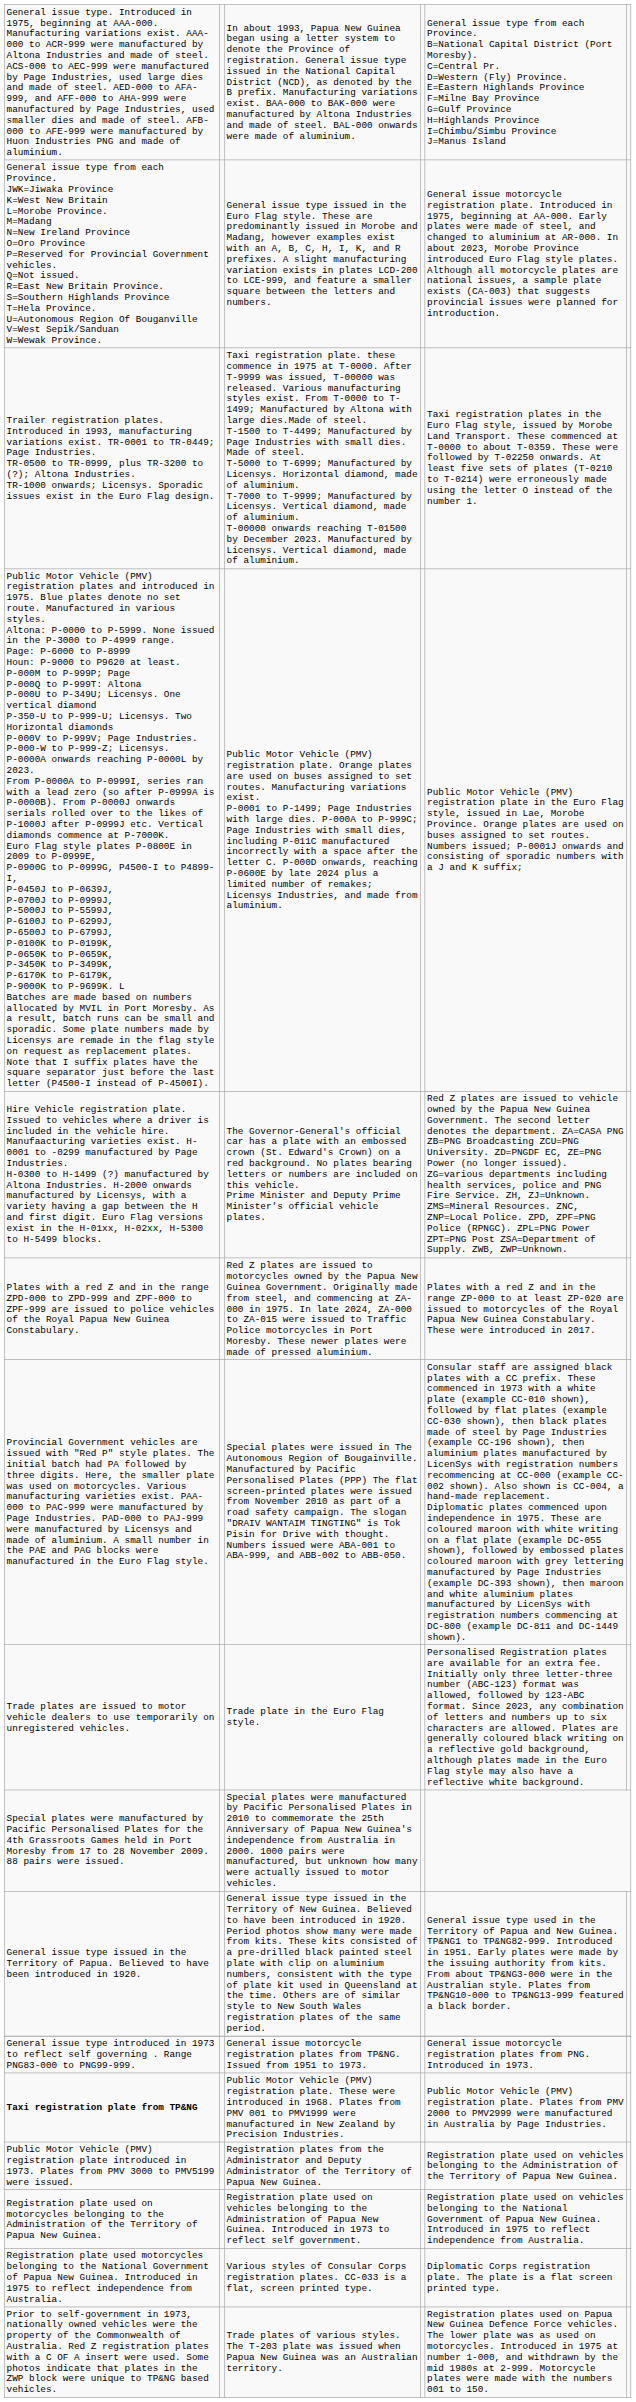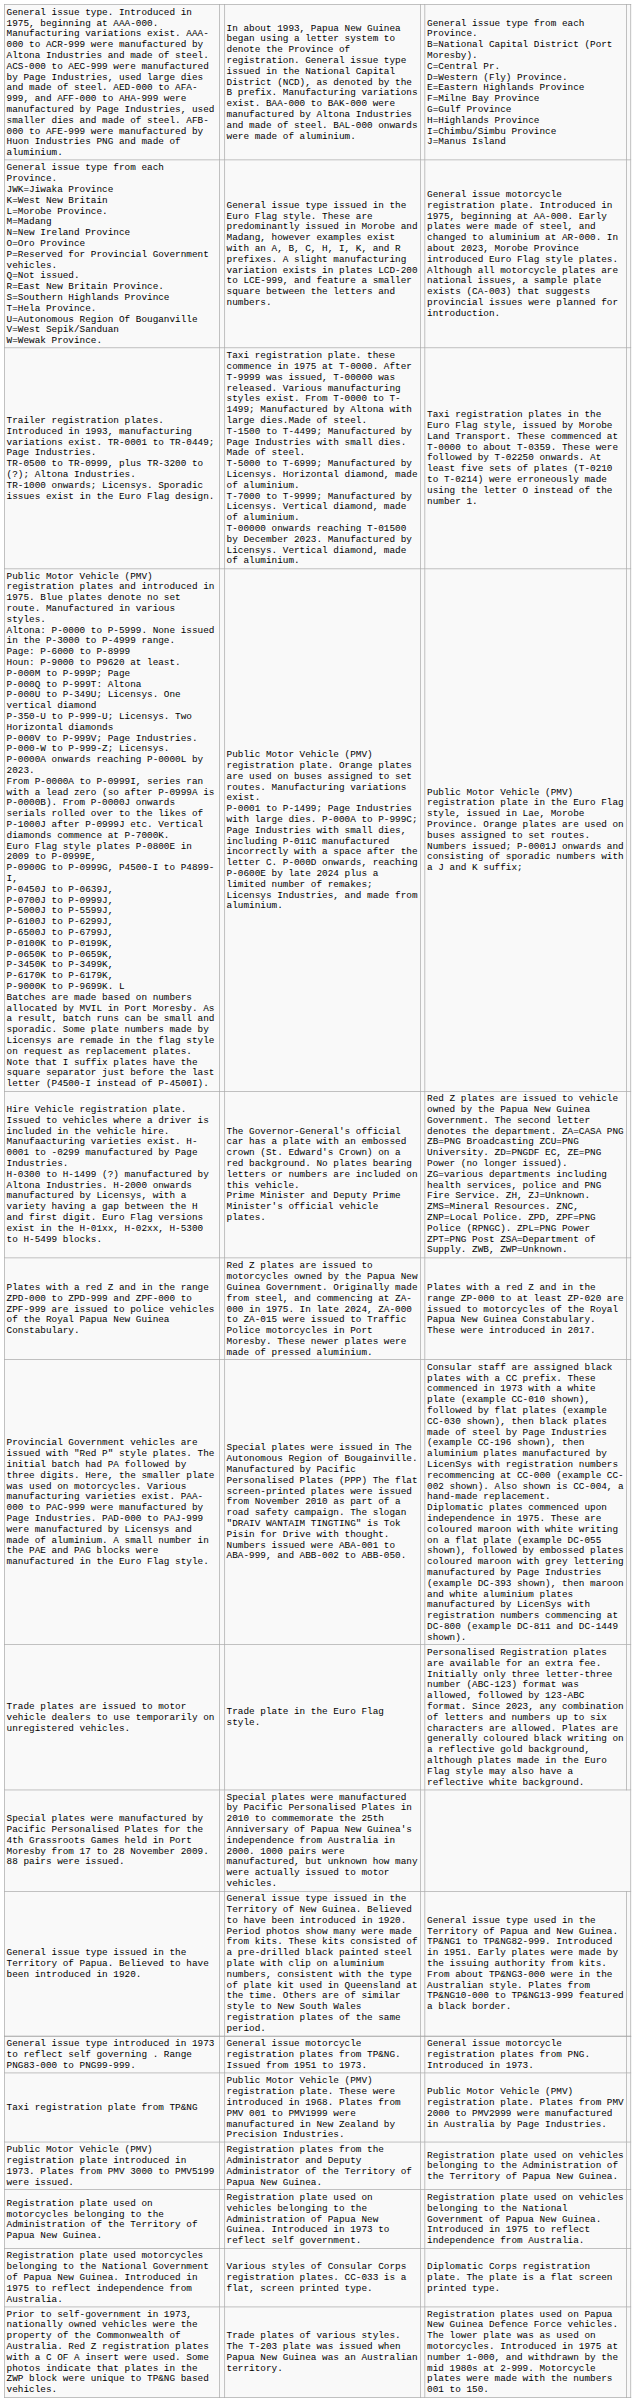(102, 2108) bold -> (102, 2108) normal
